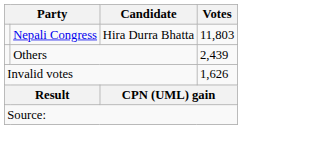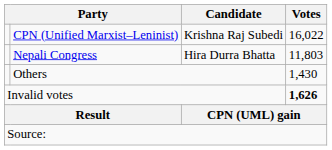+ row: (96, 34)
(214, 54) 2,439 -> (303, 74) 1,430
(214, 74) normal -> (303, 94) bold
